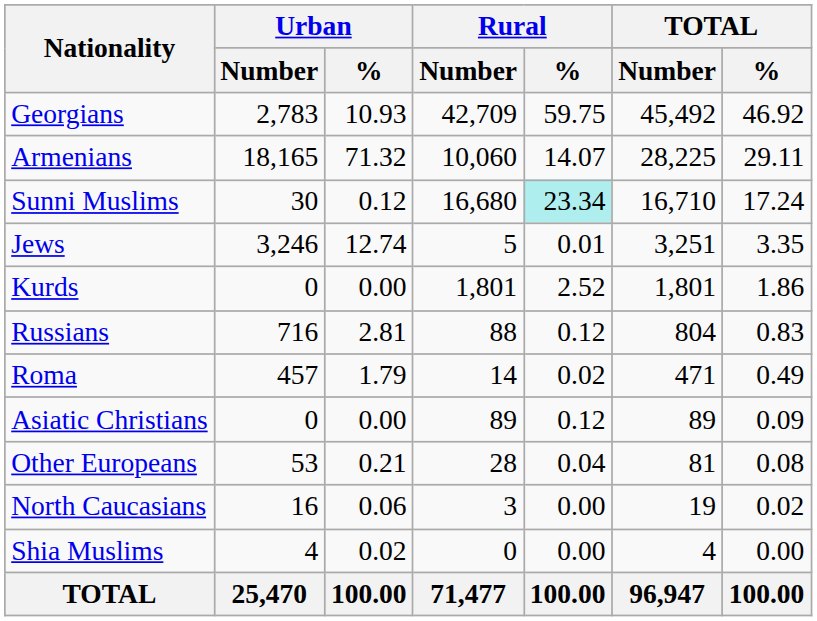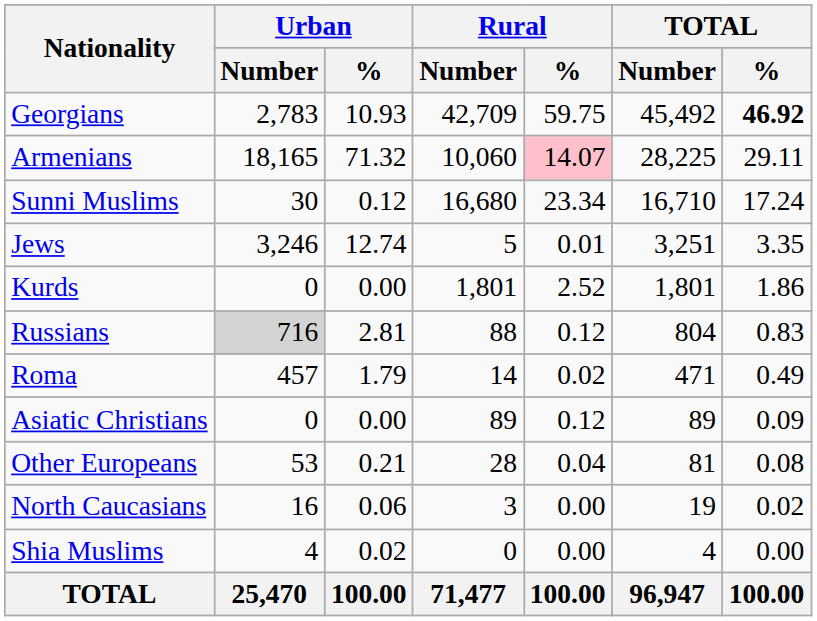(773, 113) normal -> (773, 113) bold
(575, 157) no background -> (575, 157) pink background
(575, 200) paleturquoise background -> (575, 200) no background
(298, 331) no background -> (298, 331) lightgrey background
